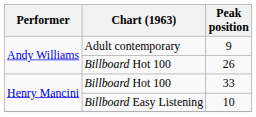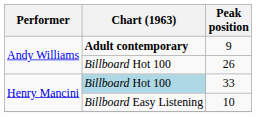(132, 45) normal -> (136, 45) bold
(128, 83) no background -> (128, 83) lightblue background
